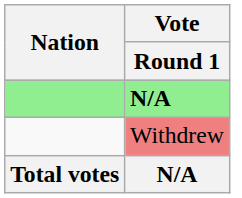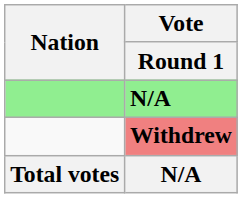(177, 135) normal -> (181, 135) bold
